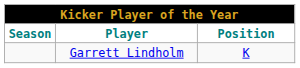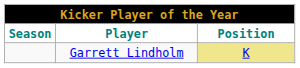(246, 53) no background -> (246, 53) khaki background
